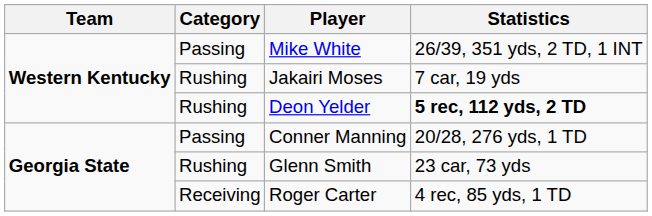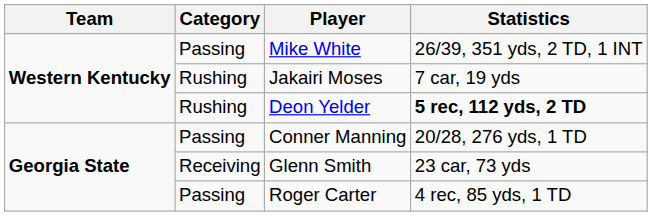(213, 166) Rushing -> (220, 166) Receiving
(220, 195) Receiving -> (212, 195) Passing
